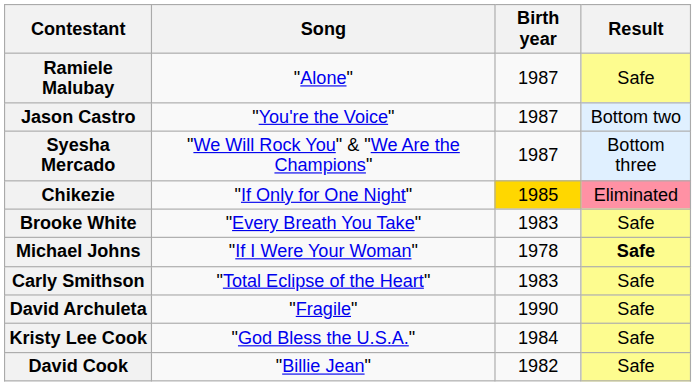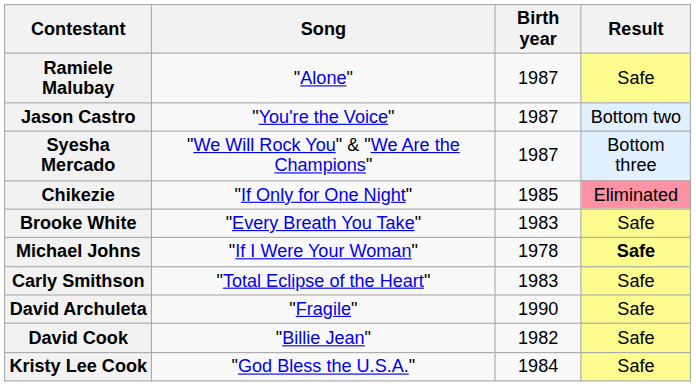(538, 194) gold background -> (538, 194) no background
rows swapped: (78, 337) <-> (78, 366)
